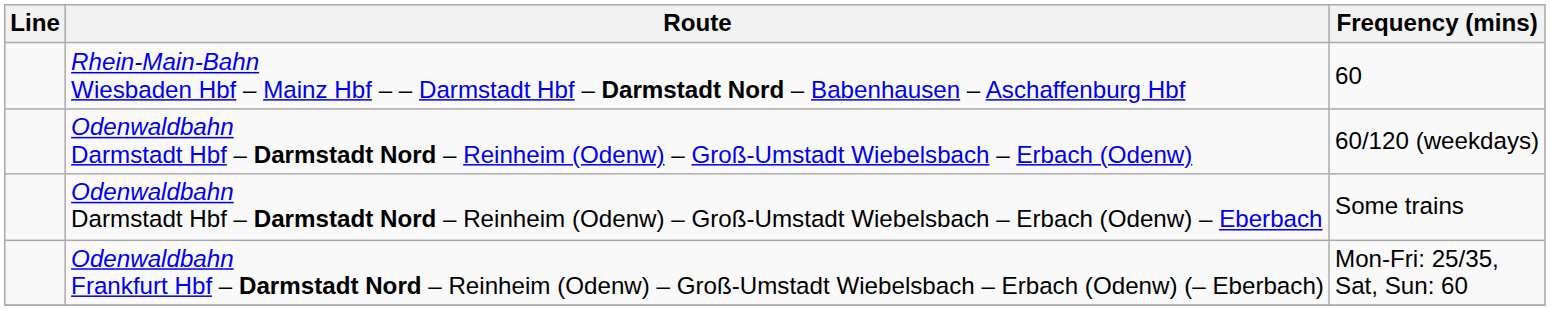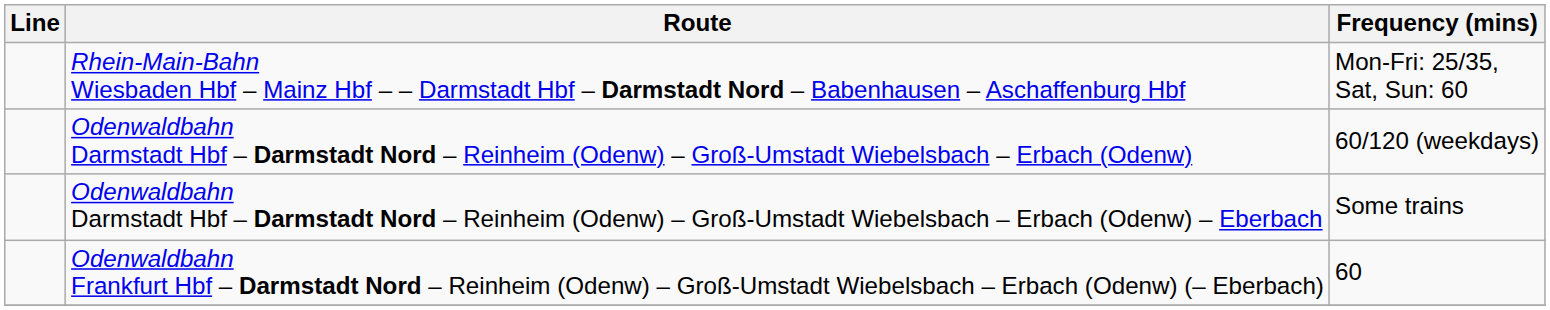(1348, 75) 60 -> (1417, 75) Mon-Fri: 25/35, Sat, Sun: 60
(1417, 272) Mon-Fri: 25/35, Sat, Sun: 60 -> (1348, 272) 60
